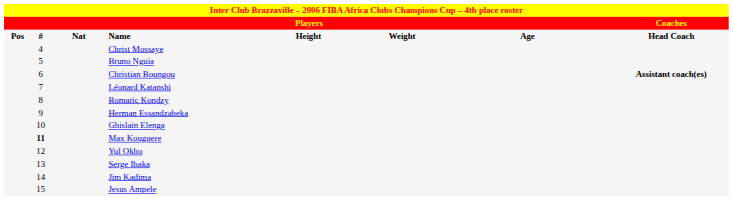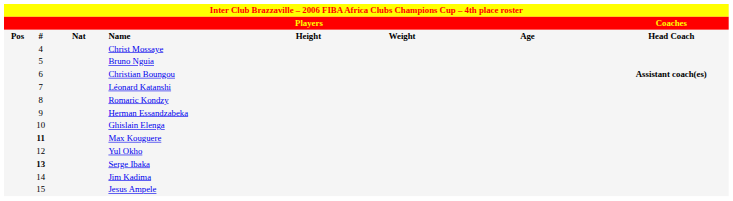(41, 164) normal -> (41, 164) bold
